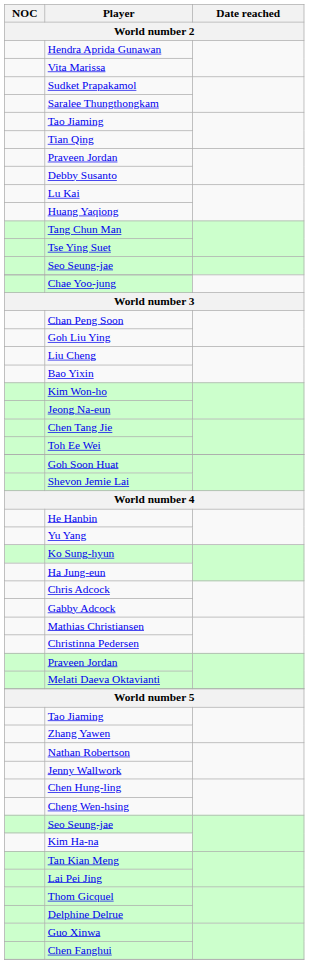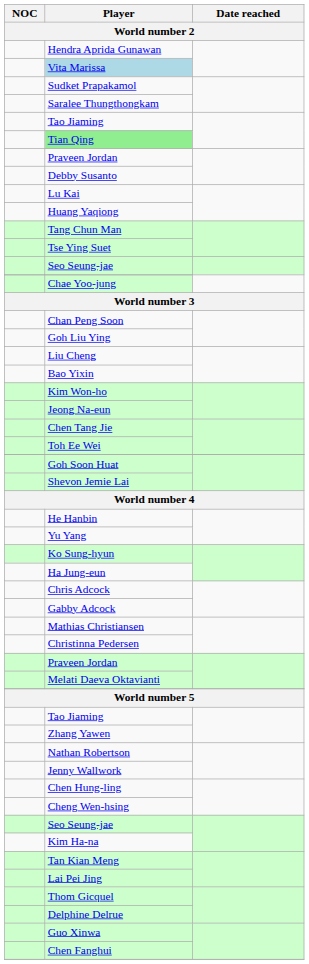(77, 67) no background -> (77, 67) lightblue background
(71, 139) no background -> (71, 139) lightgreen background
